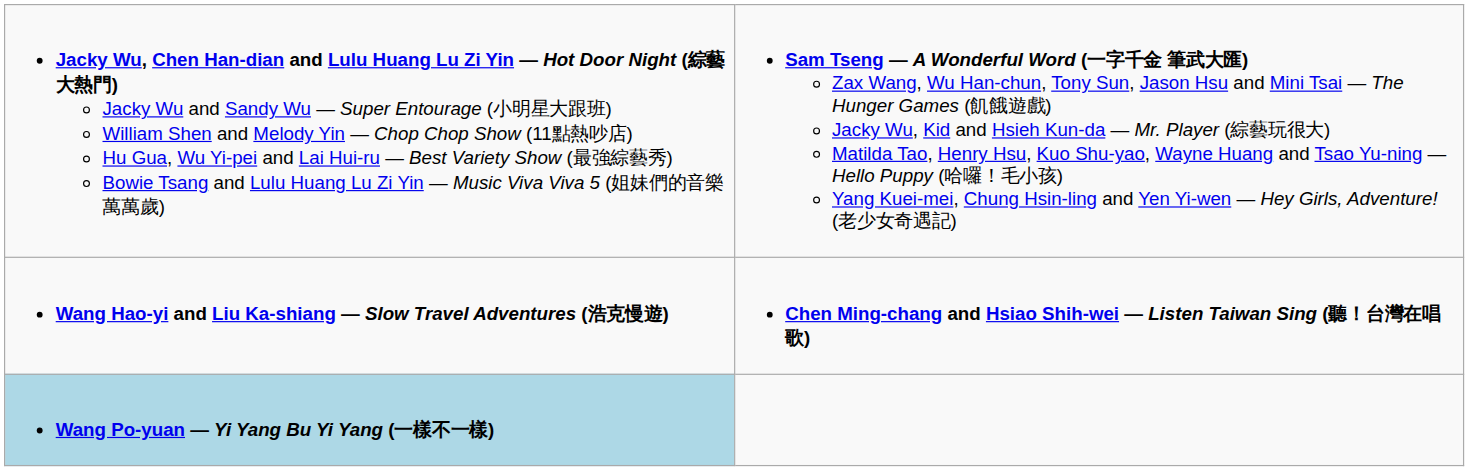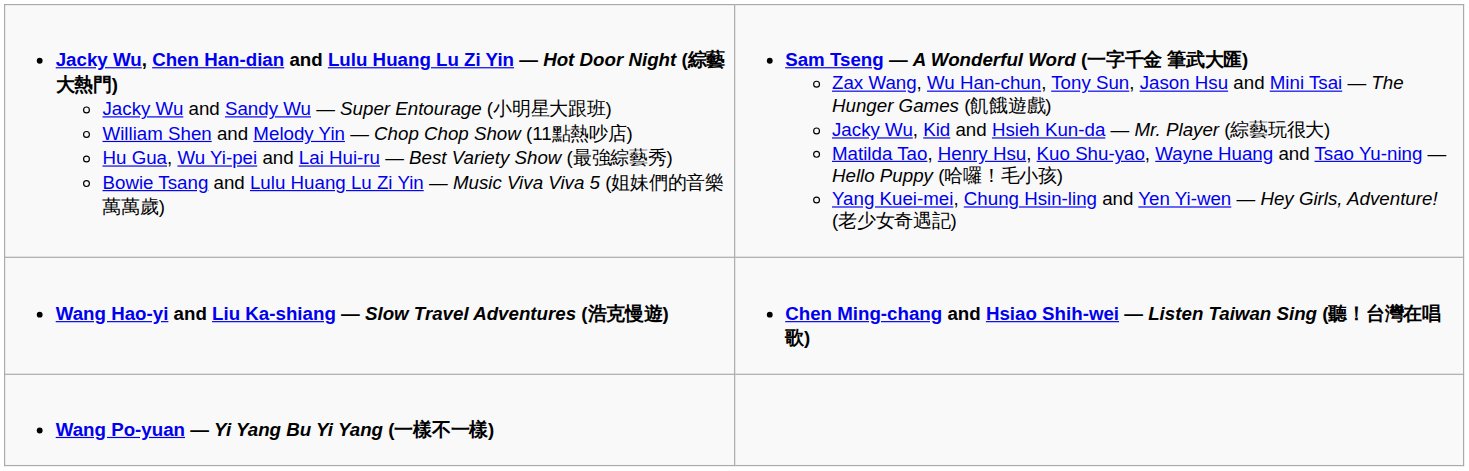(369, 430) lightblue background -> (369, 430) no background
